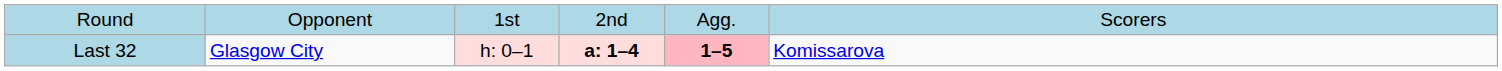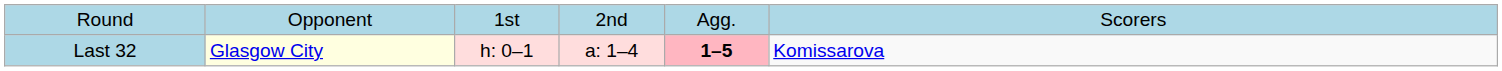(266, 50) no background -> (266, 50) lightyellow background
(612, 50) bold -> (612, 50) normal
